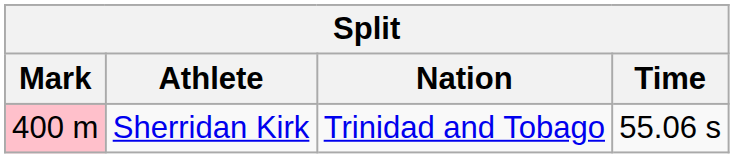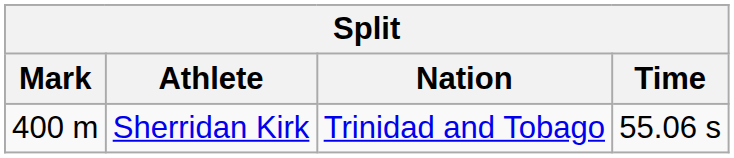(55, 127) pink background -> (55, 127) no background
